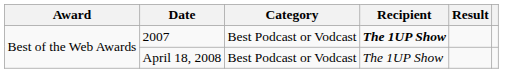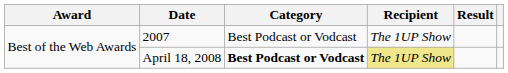(404, 36) bold -> (411, 36) normal
(292, 57) normal -> (296, 57) bold
(403, 57) no background -> (411, 57) khaki background
